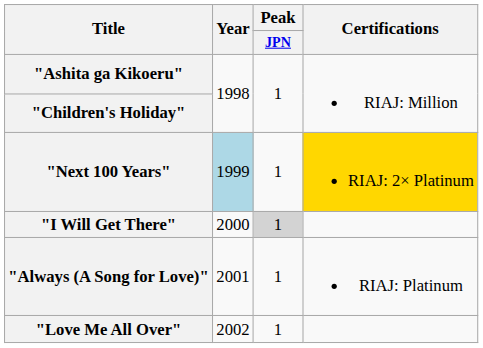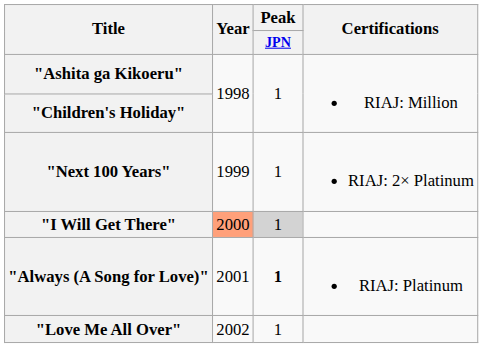(233, 171) lightblue background -> (233, 171) no background
(390, 181) gold background -> (390, 181) no background
(233, 224) no background -> (233, 224) lightsalmon background
(278, 276) normal -> (278, 276) bold
